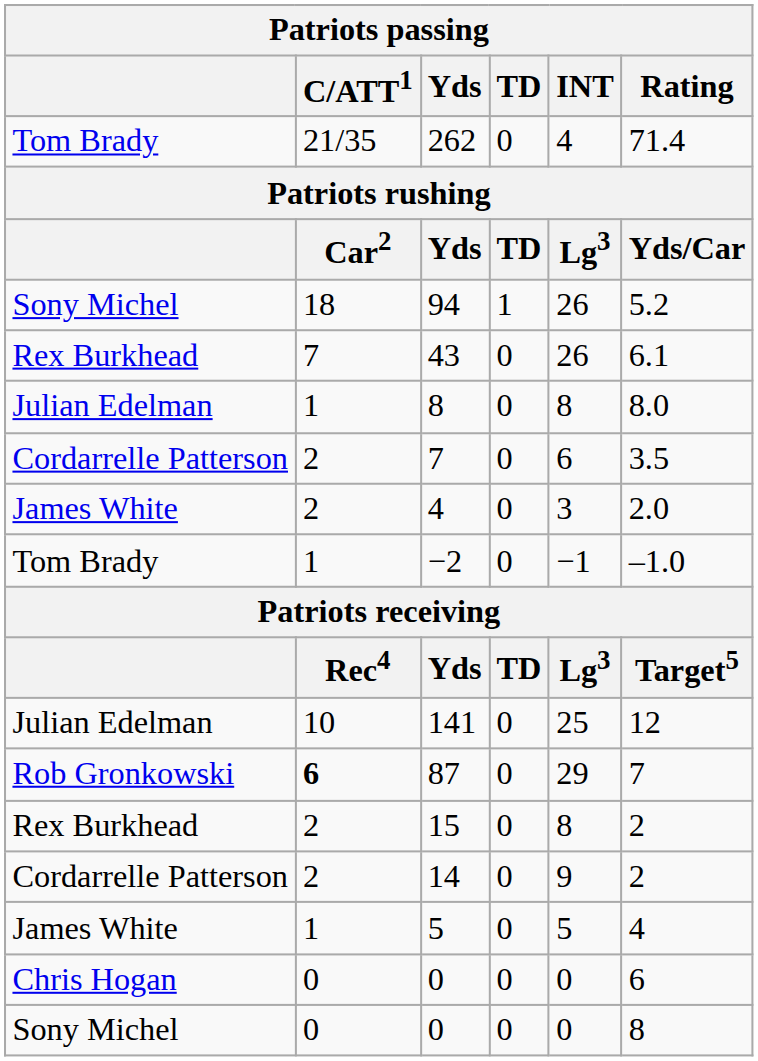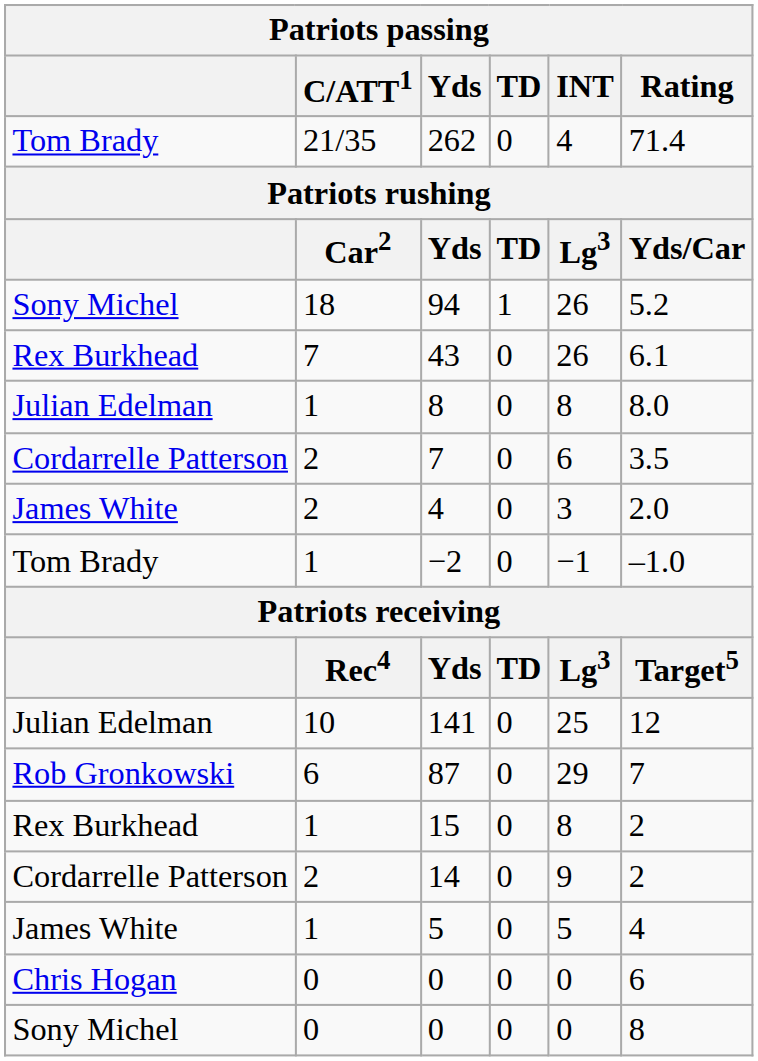(311, 773) bold -> (311, 773) normal
(311, 825) 2 -> (311, 825) 1
